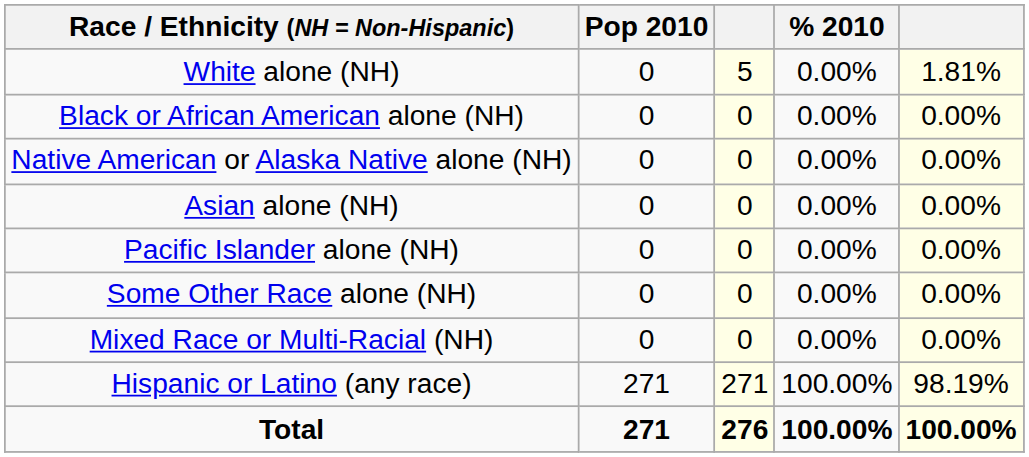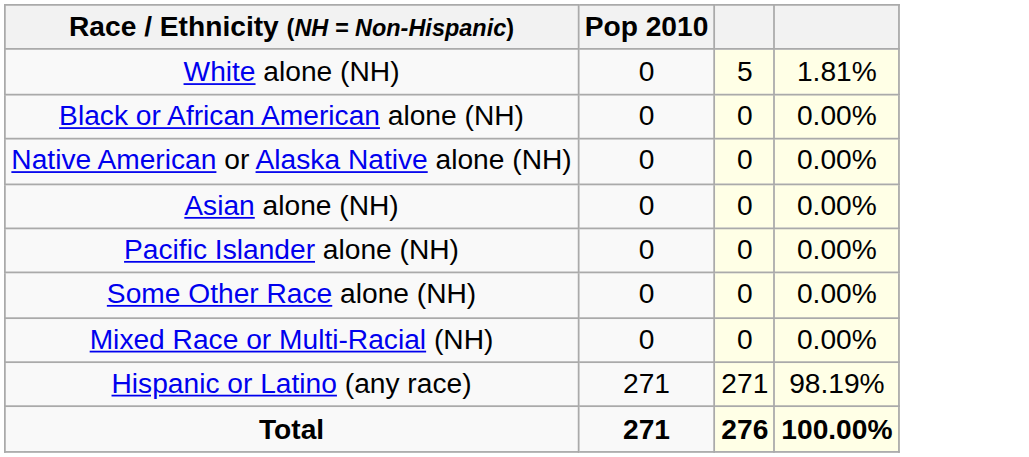- column: (837, 26)
